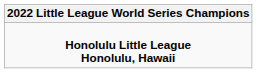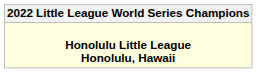(128, 45) no background -> (128, 45) lightyellow background
